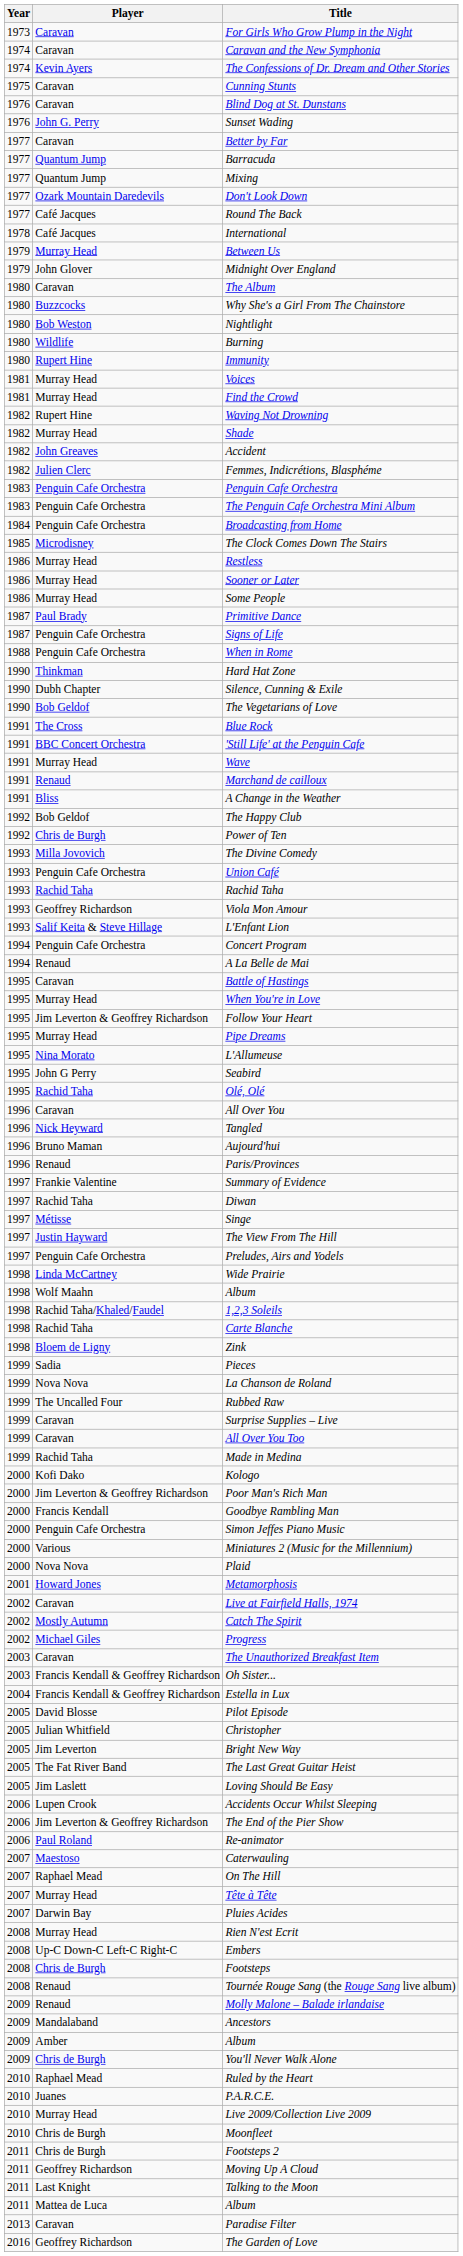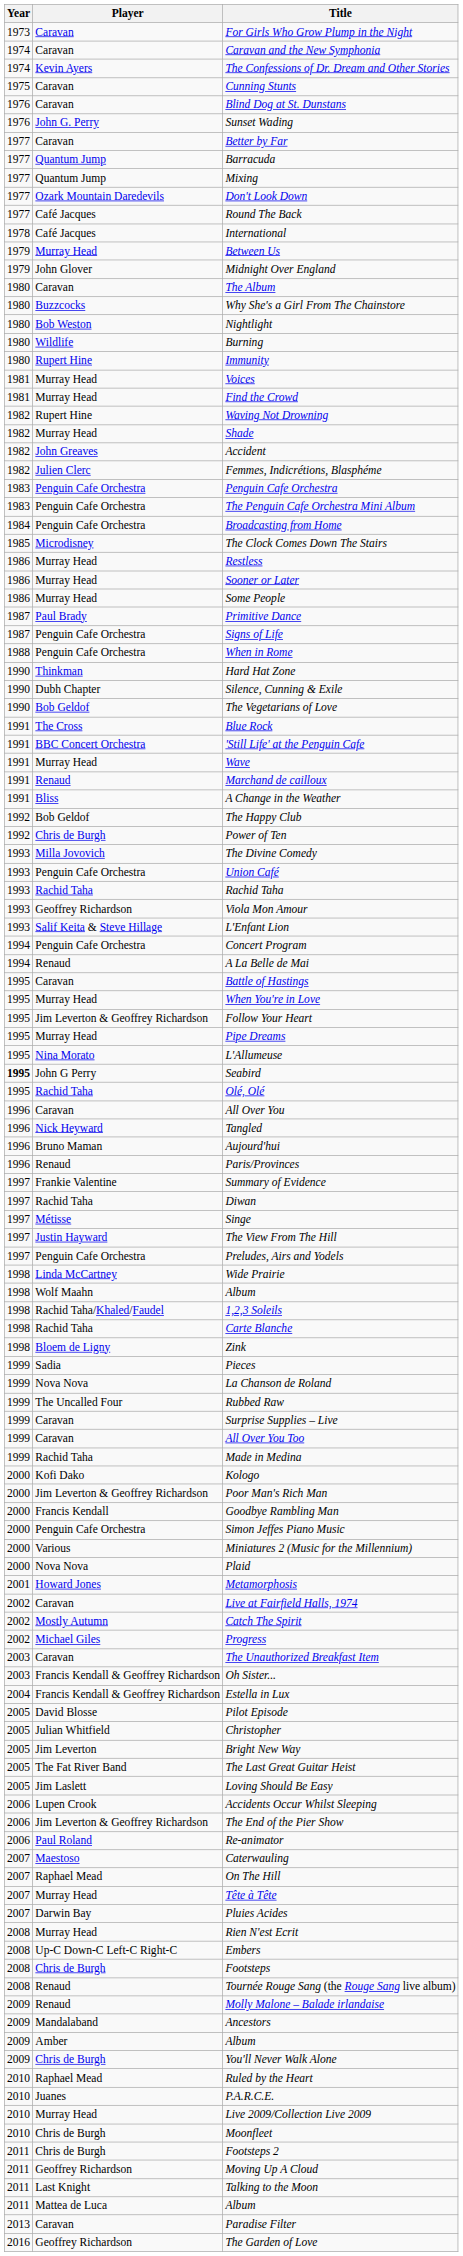(19, 1073) normal -> (19, 1073) bold
